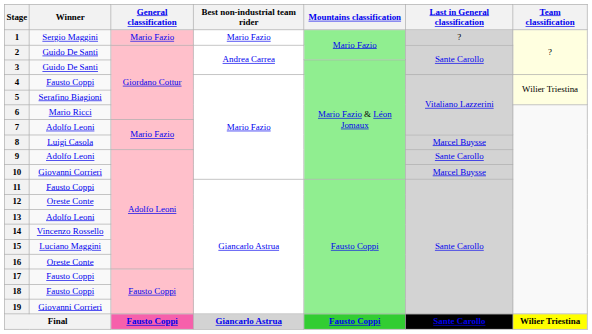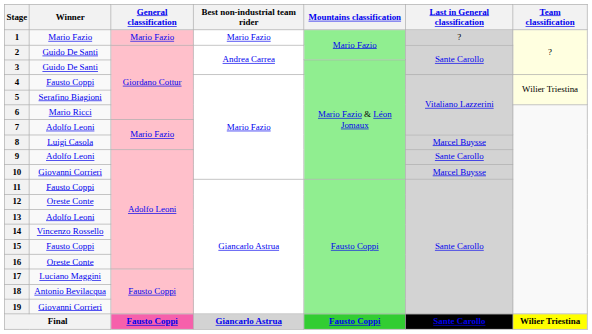(70, 37) Sergio Maggini -> (70, 37) Mario Fazio
(70, 247) Luciano Maggini -> (70, 247) Fausto Coppi
(70, 277) Fausto Coppi -> (70, 277) Luciano Maggini
(70, 292) Fausto Coppi -> (70, 292) Antonio Bevilacqua
